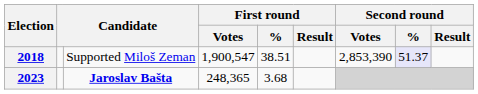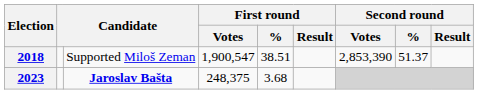(413, 57) lavender background -> (413, 57) no background
(228, 78) 248,365 -> (228, 78) 248,375
